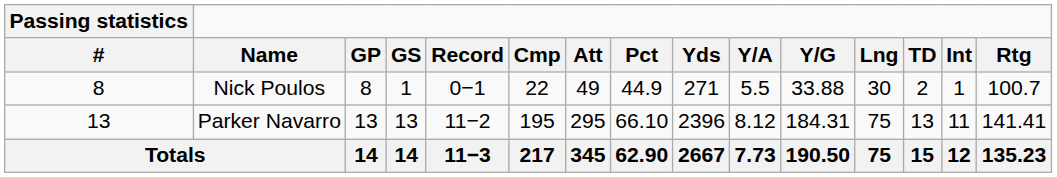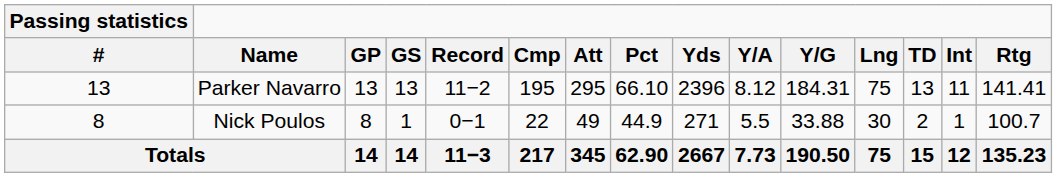rows swapped: (269, 121) <-> (269, 88)
